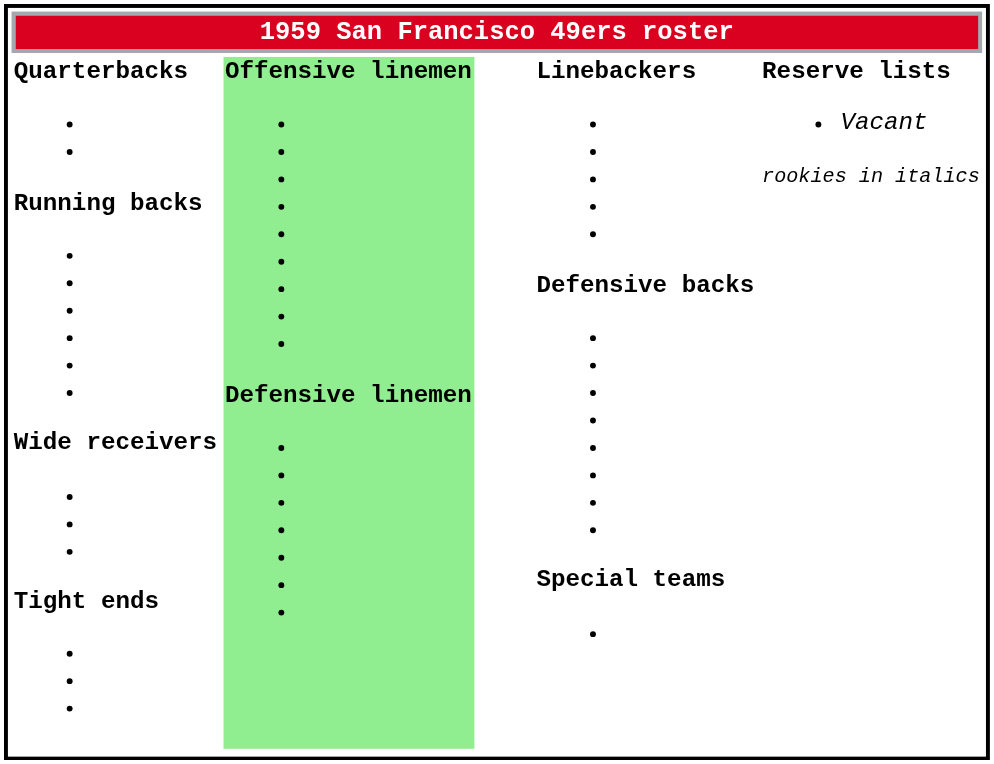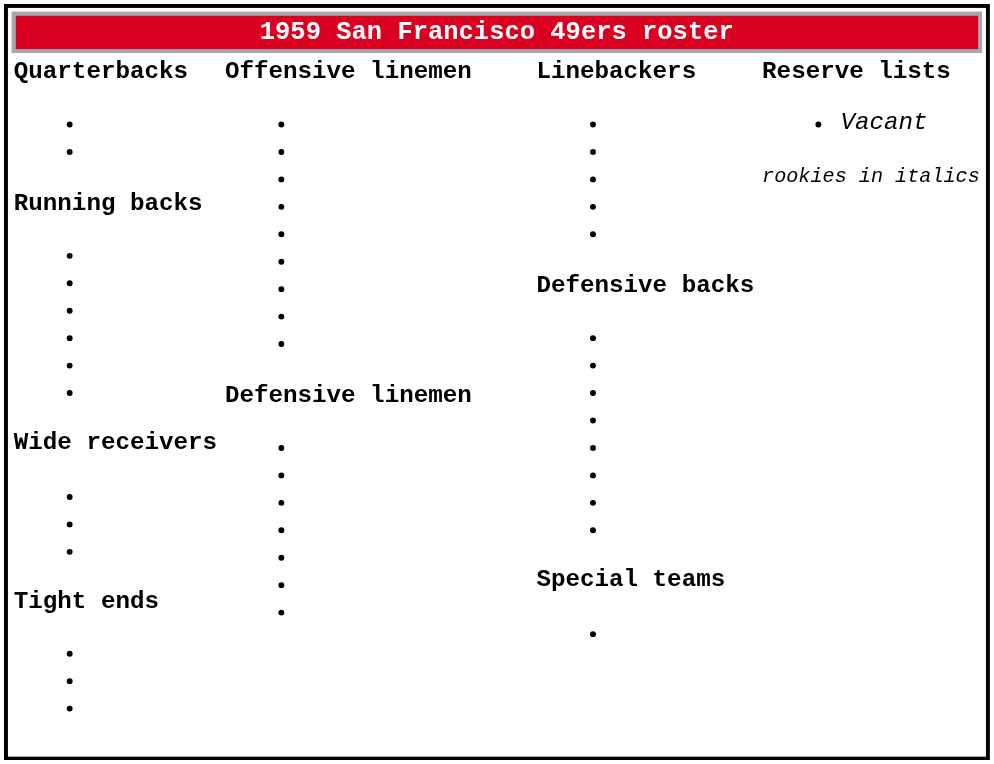(348, 342) lightgreen background -> (348, 342) no background
